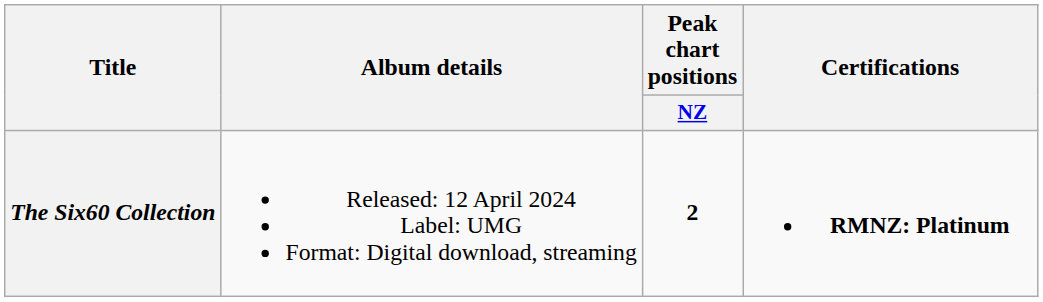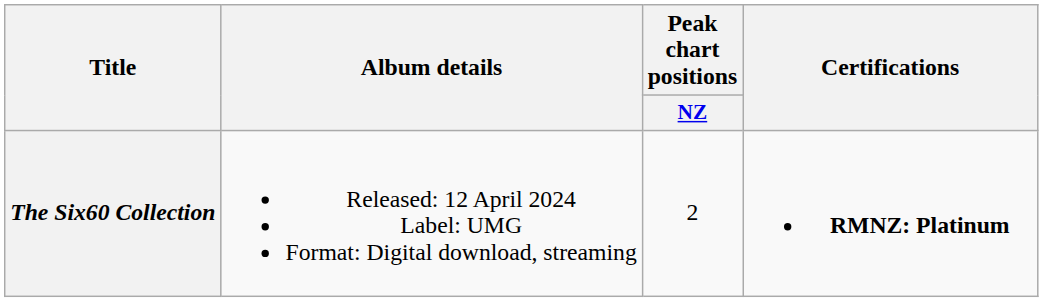(692, 212) bold -> (692, 212) normal
